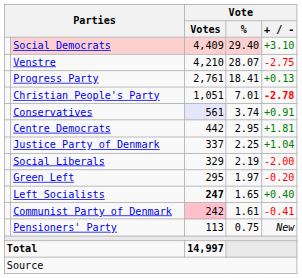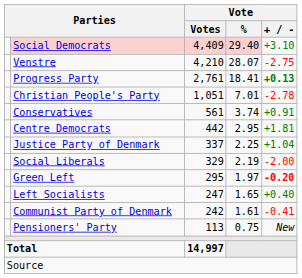(279, 79) normal -> (279, 79) bold
(279, 95) bold -> (279, 95) normal
(215, 112) lavender background -> (215, 112) no background
(279, 178) normal -> (279, 178) bold
(215, 194) bold -> (215, 194) normal
(215, 211) pink background -> (215, 211) no background
